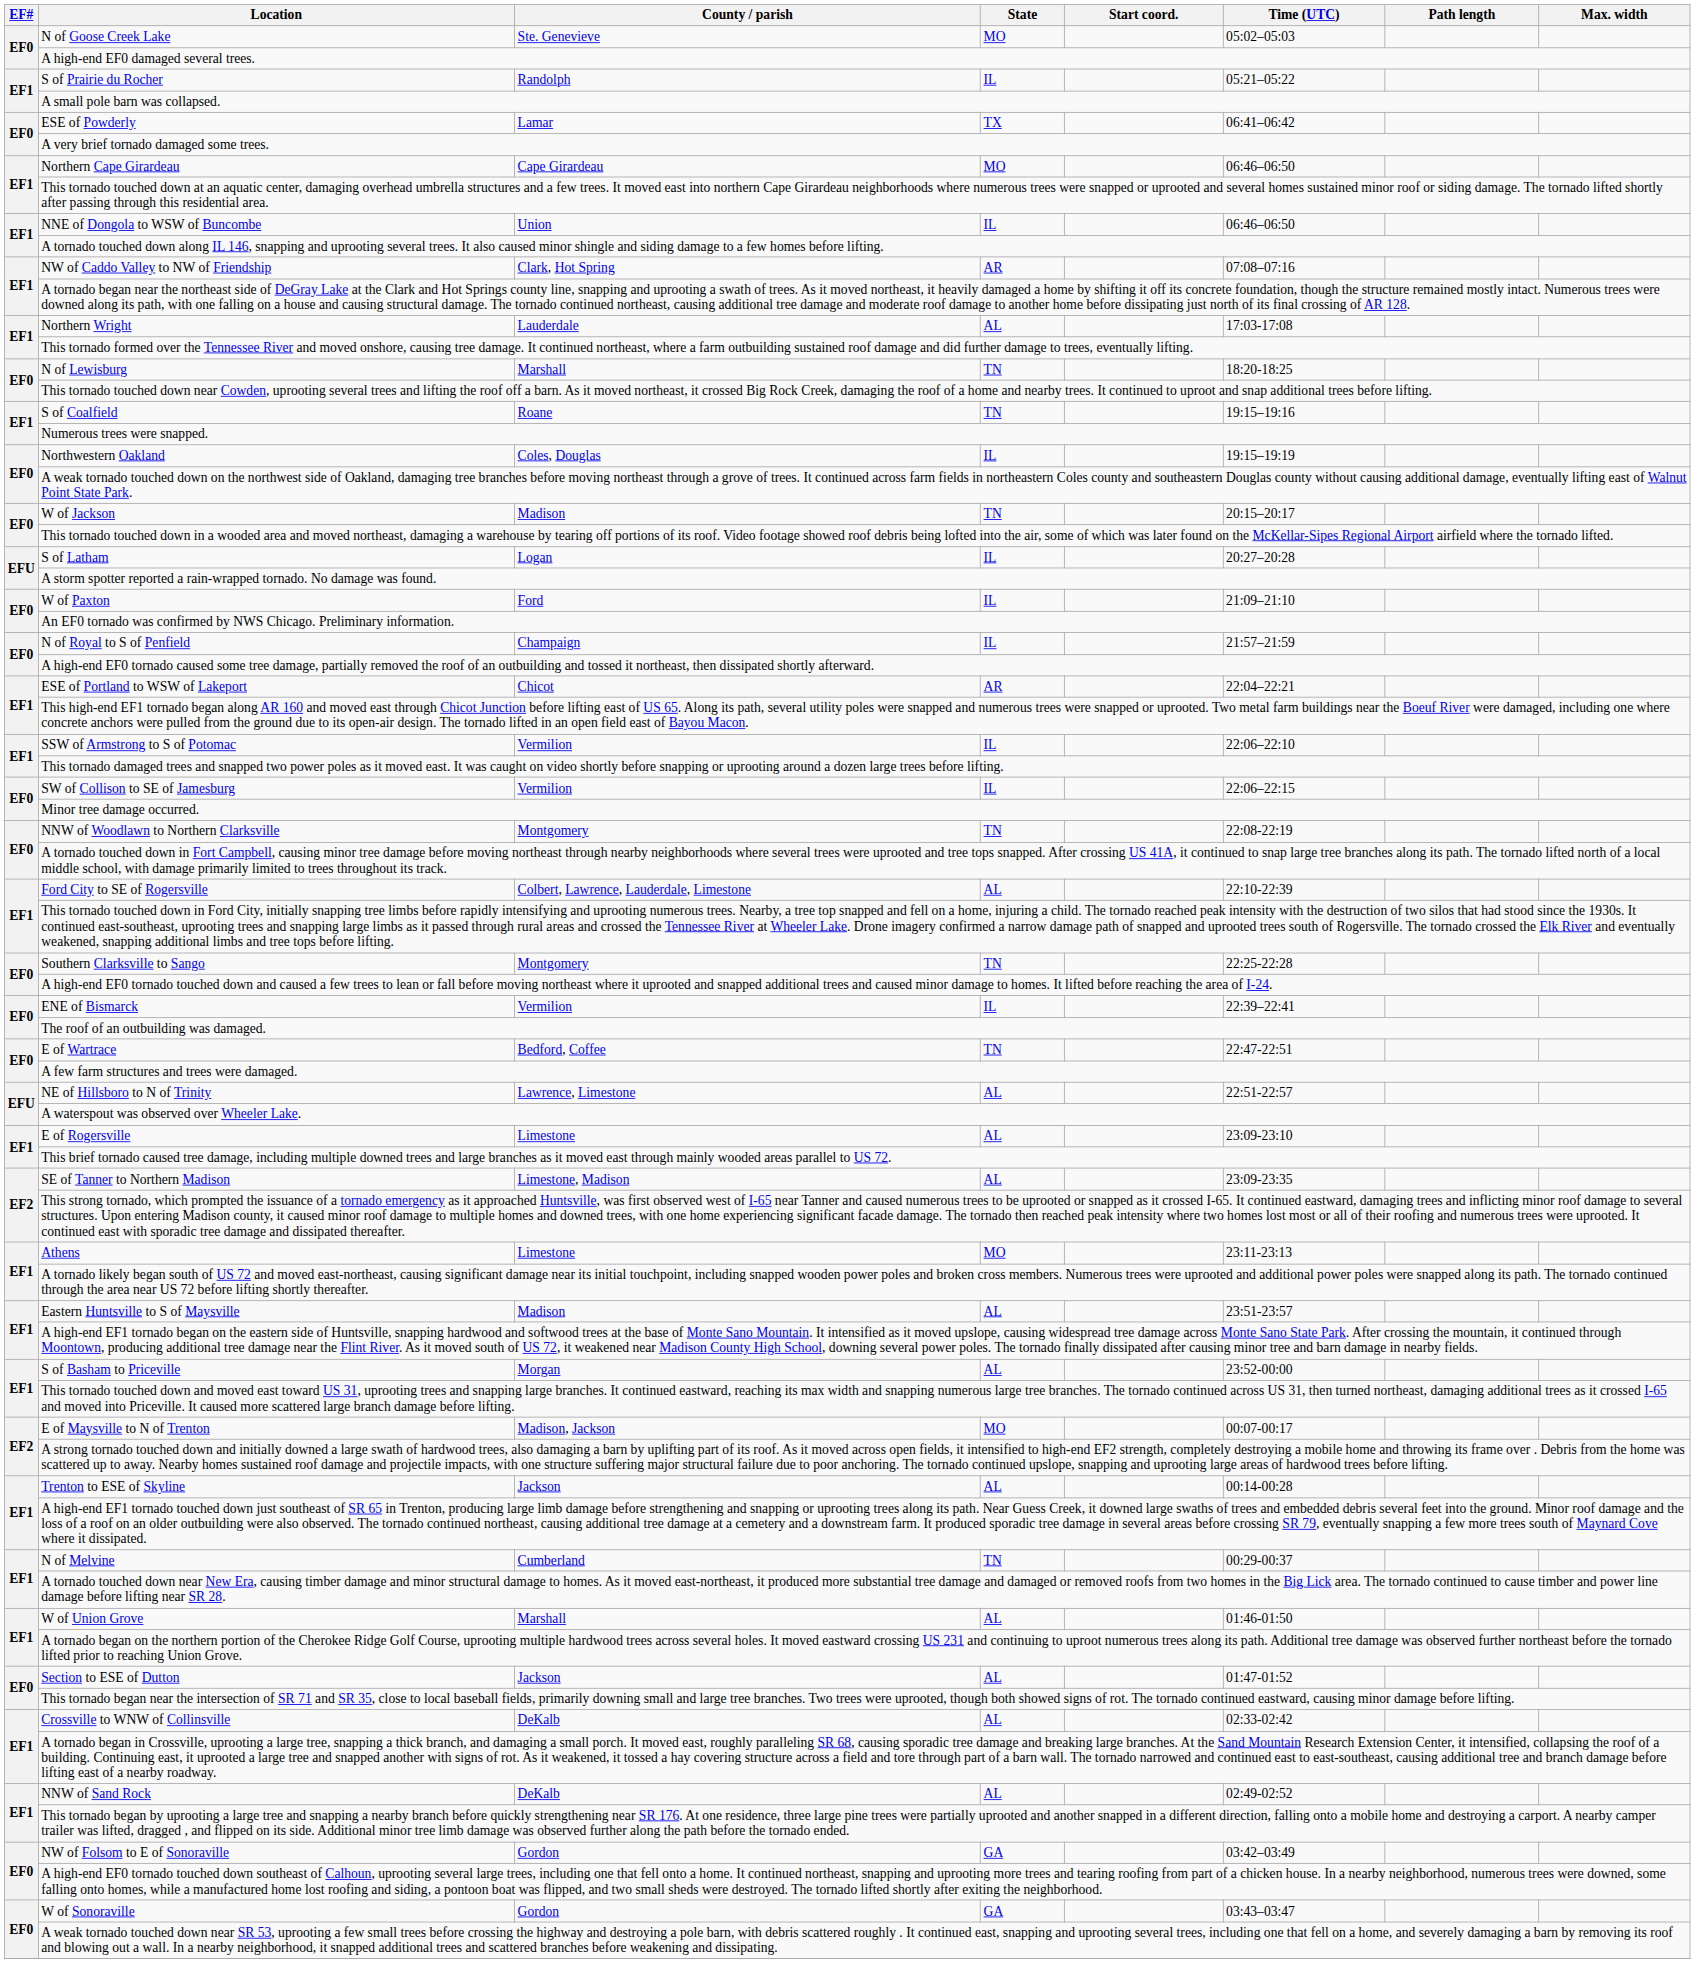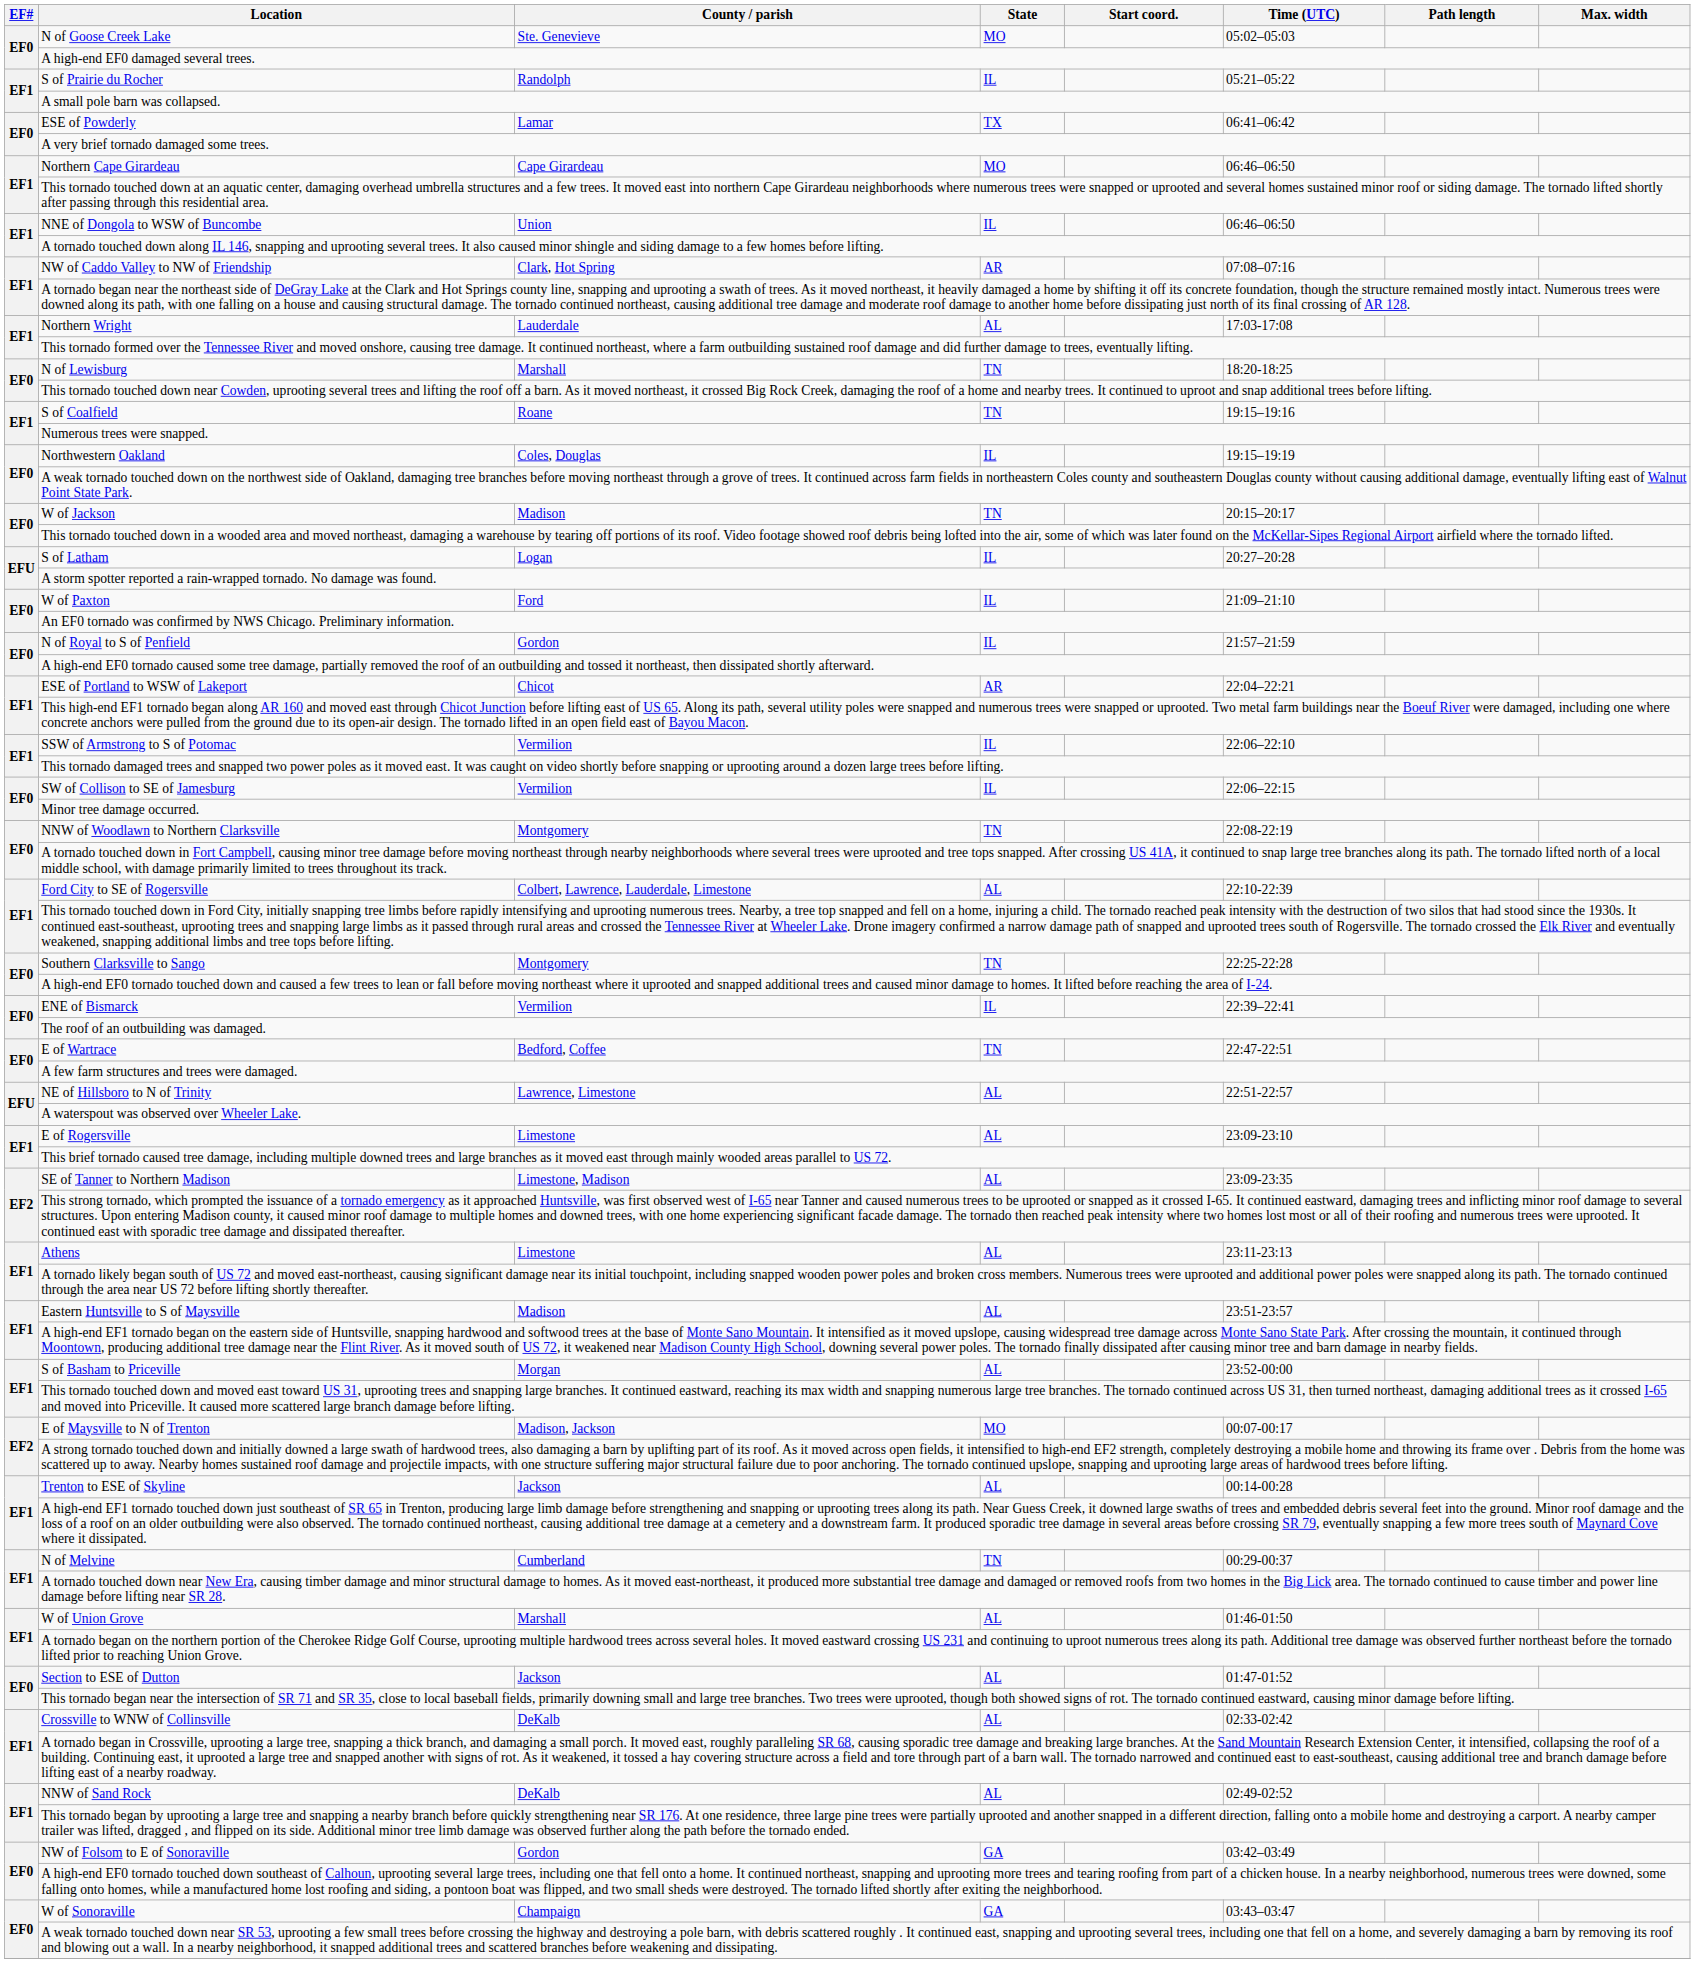(549, 643) Champaign -> (538, 643) Gordon
(995, 1252) MO -> (993, 1252) AL
(538, 1911) Gordon -> (549, 1911) Champaign
